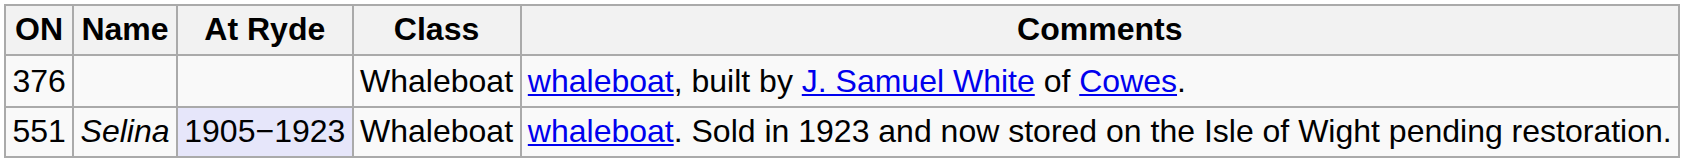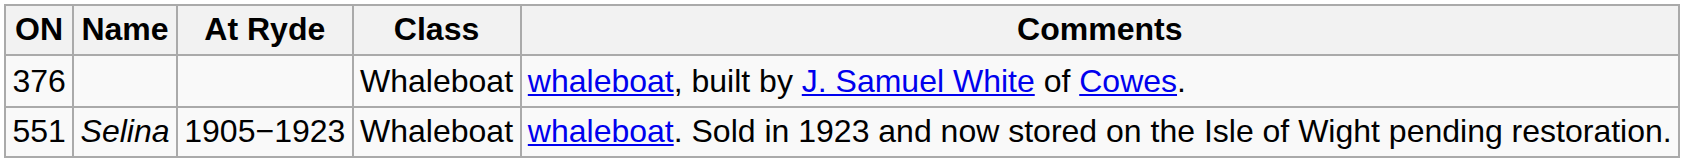(265, 131) lavender background -> (265, 131) no background
